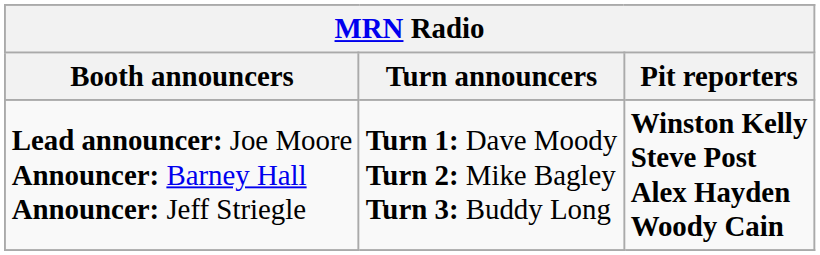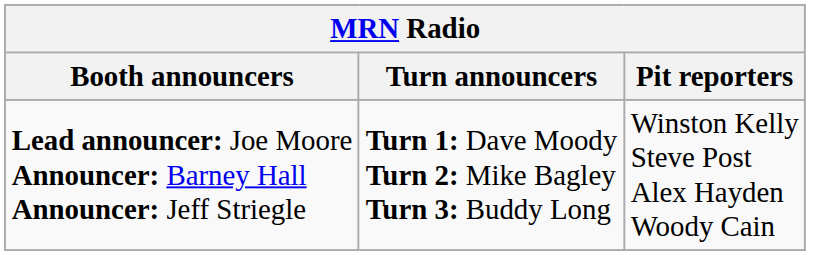(719, 175) bold -> (715, 175) normal
